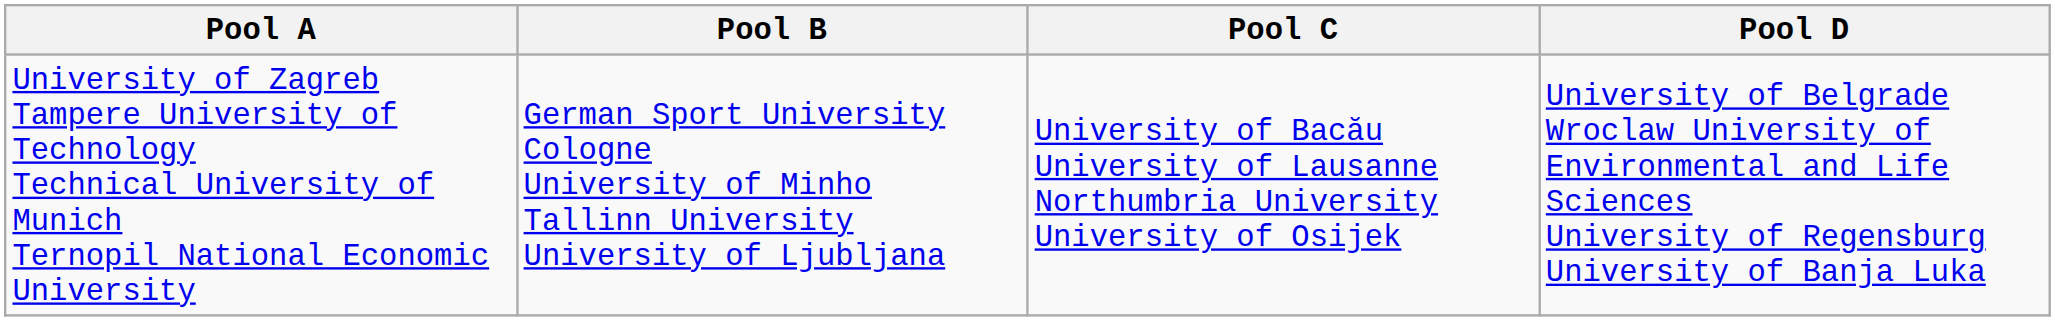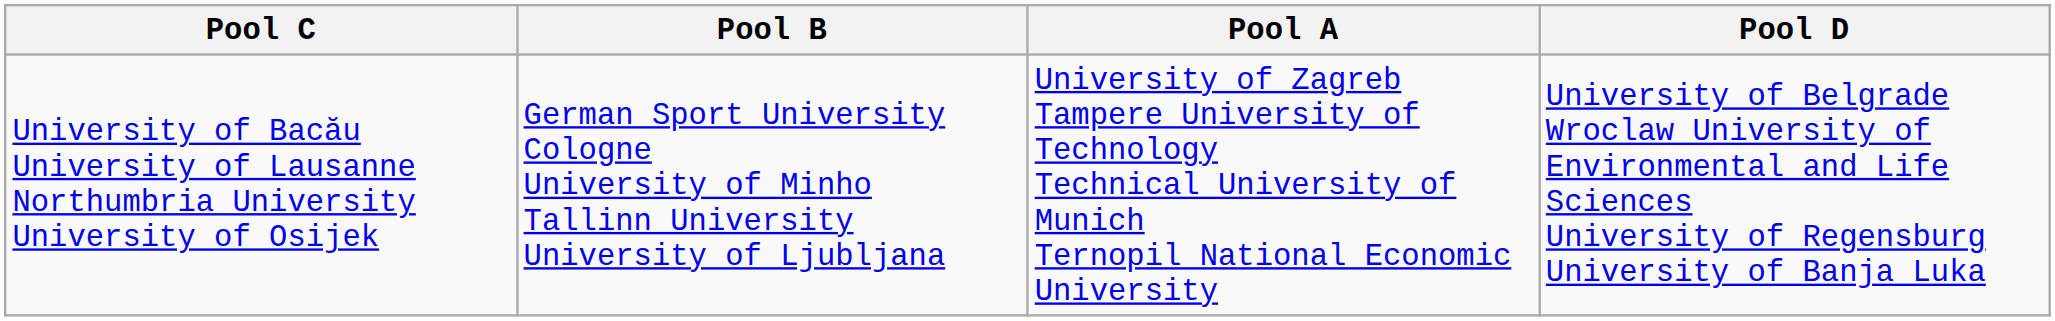columns swapped: (261, 30) <-> (1283, 30)
